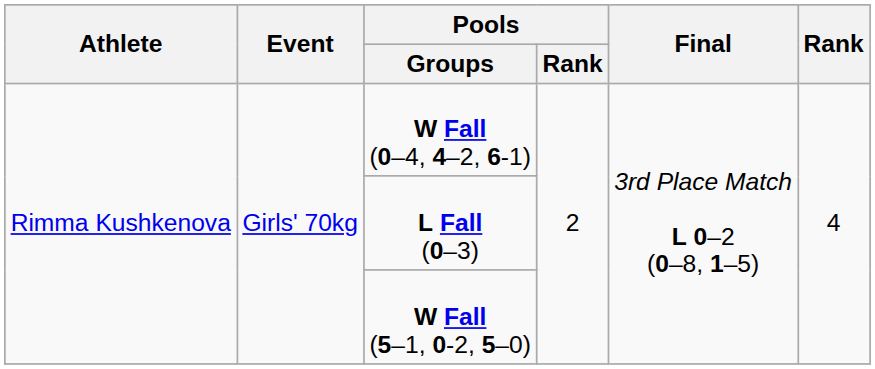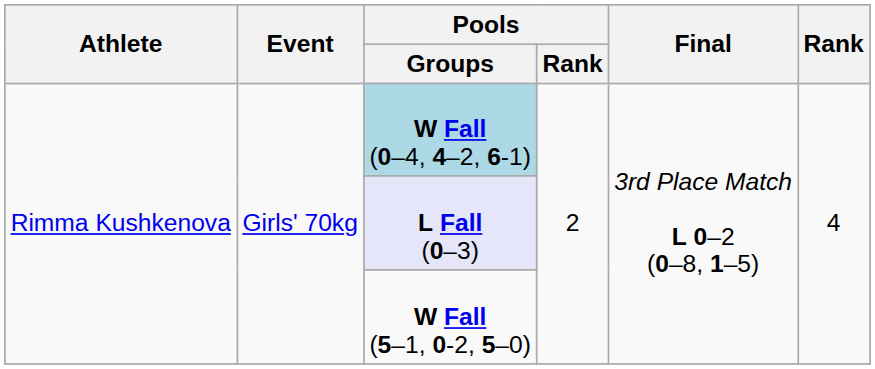(450, 144) no background -> (450, 144) lightblue background
(450, 237) no background -> (450, 237) lavender background
